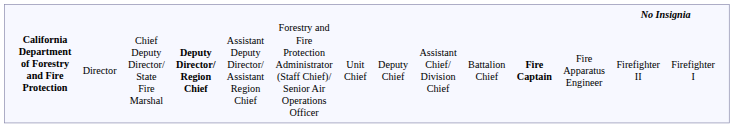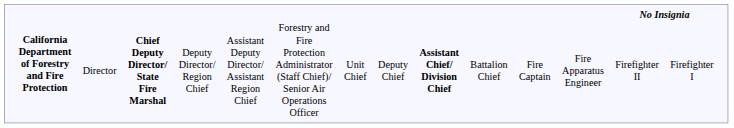(146, 70) normal -> (148, 70) bold
(196, 70) bold -> (197, 70) normal
(438, 70) normal -> (439, 70) bold
(534, 70) bold -> (535, 70) normal
